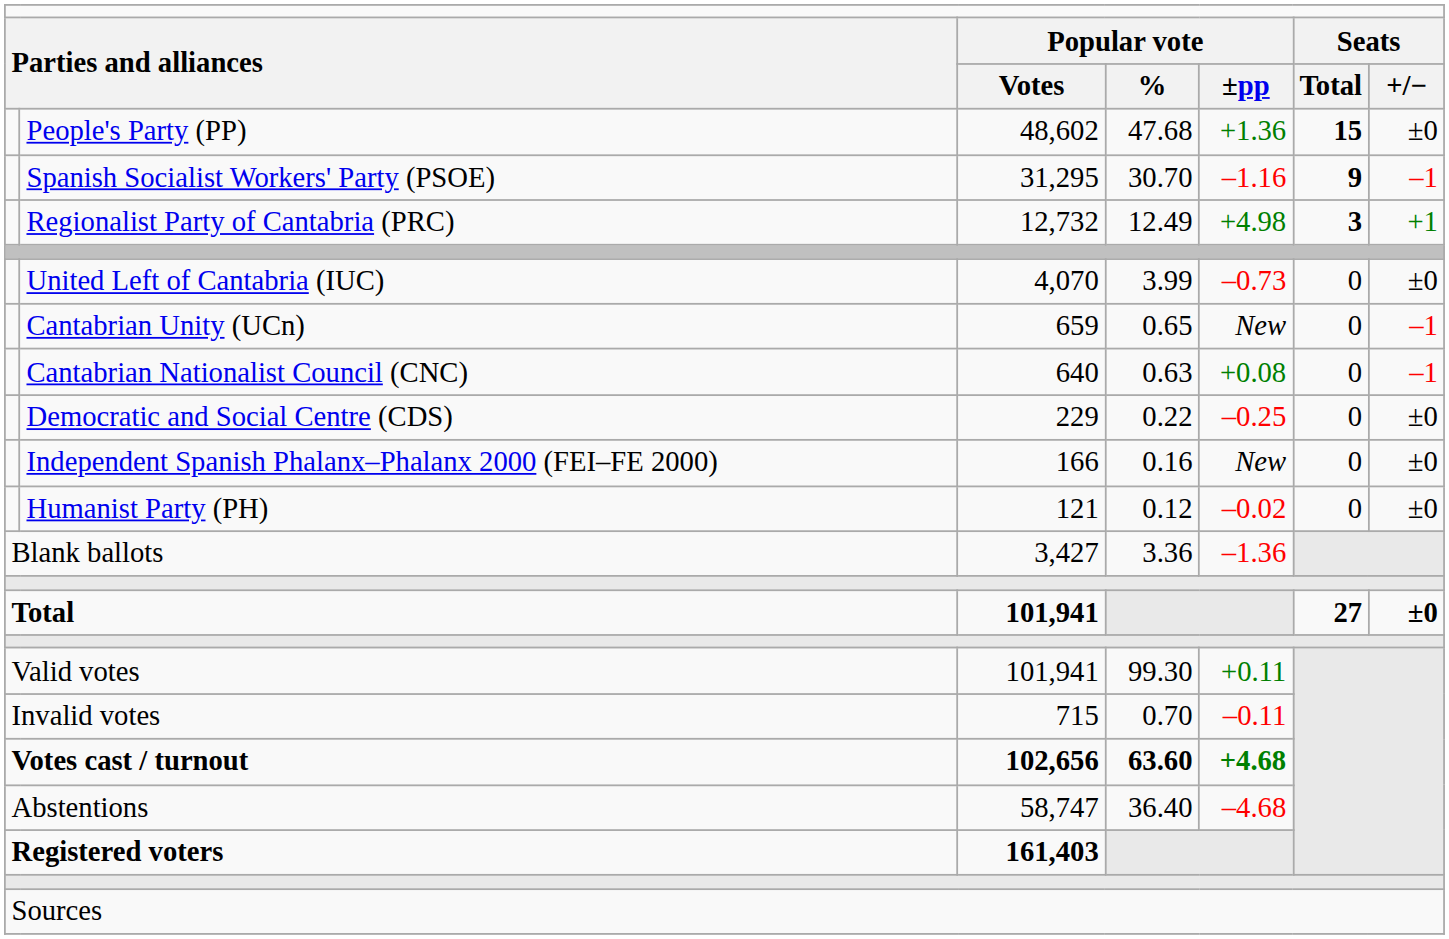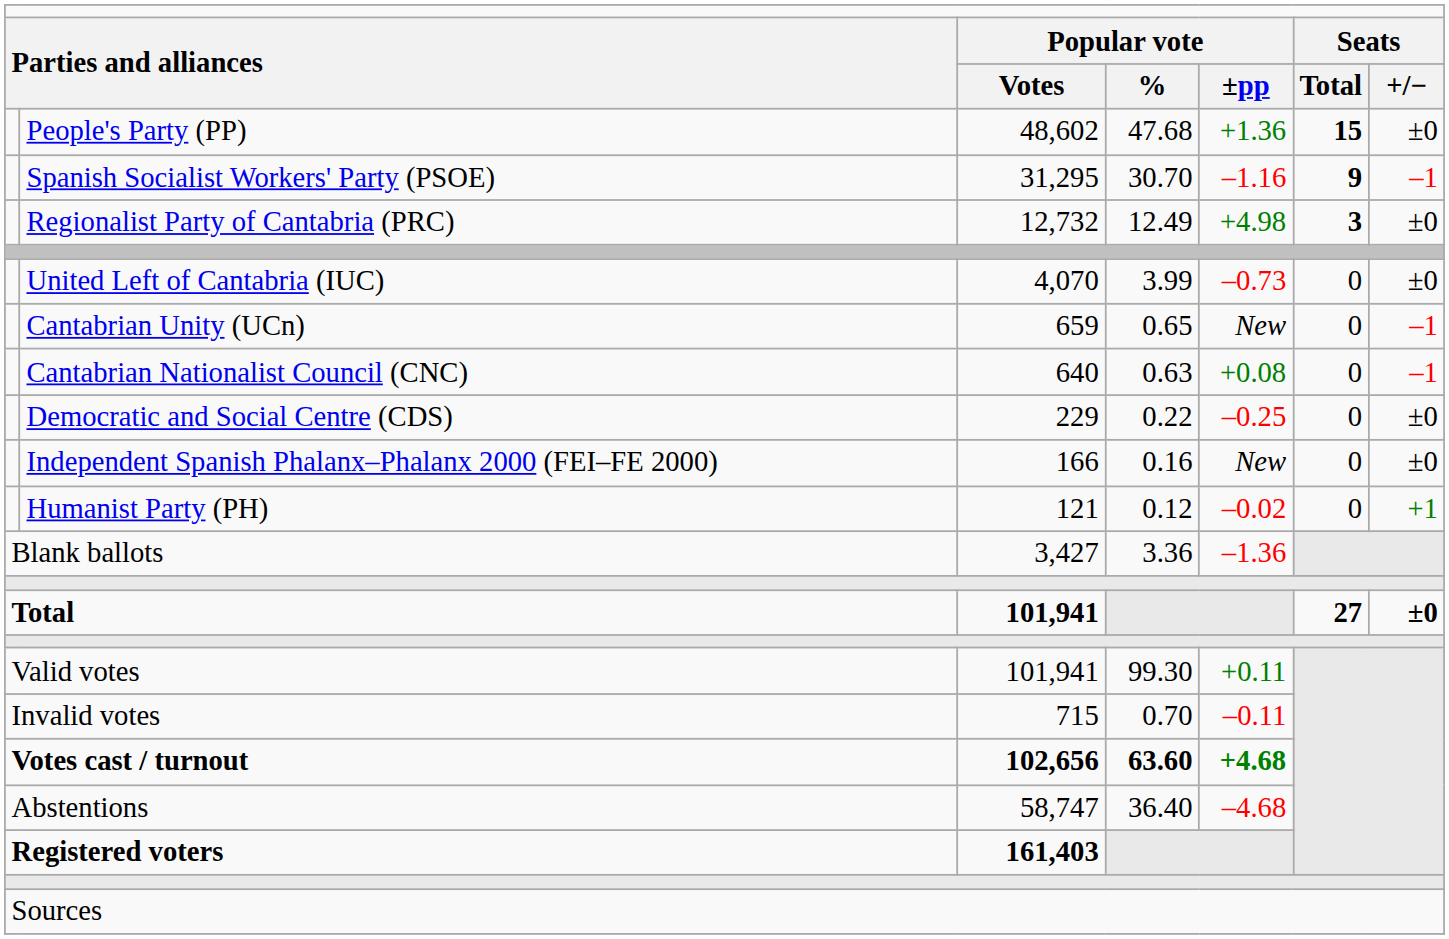(1423, 222) +1 -> (1423, 222) ±0
(1423, 507) ±0 -> (1423, 507) +1
